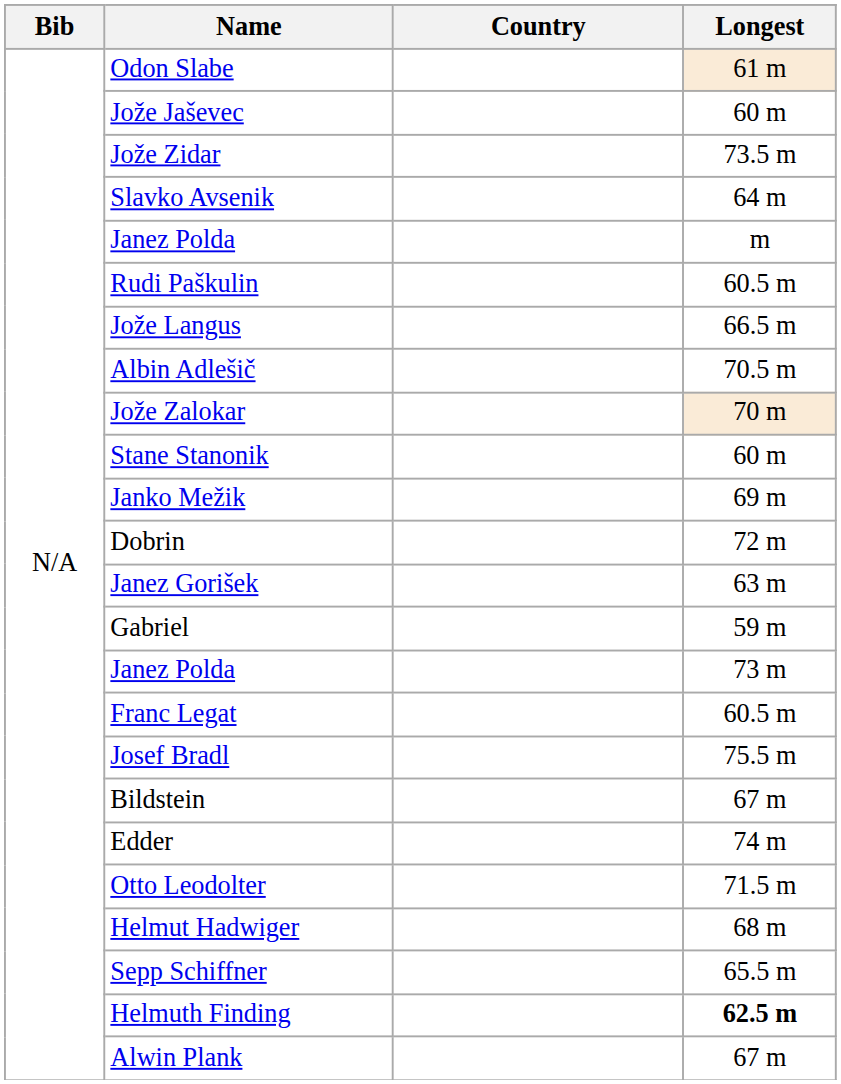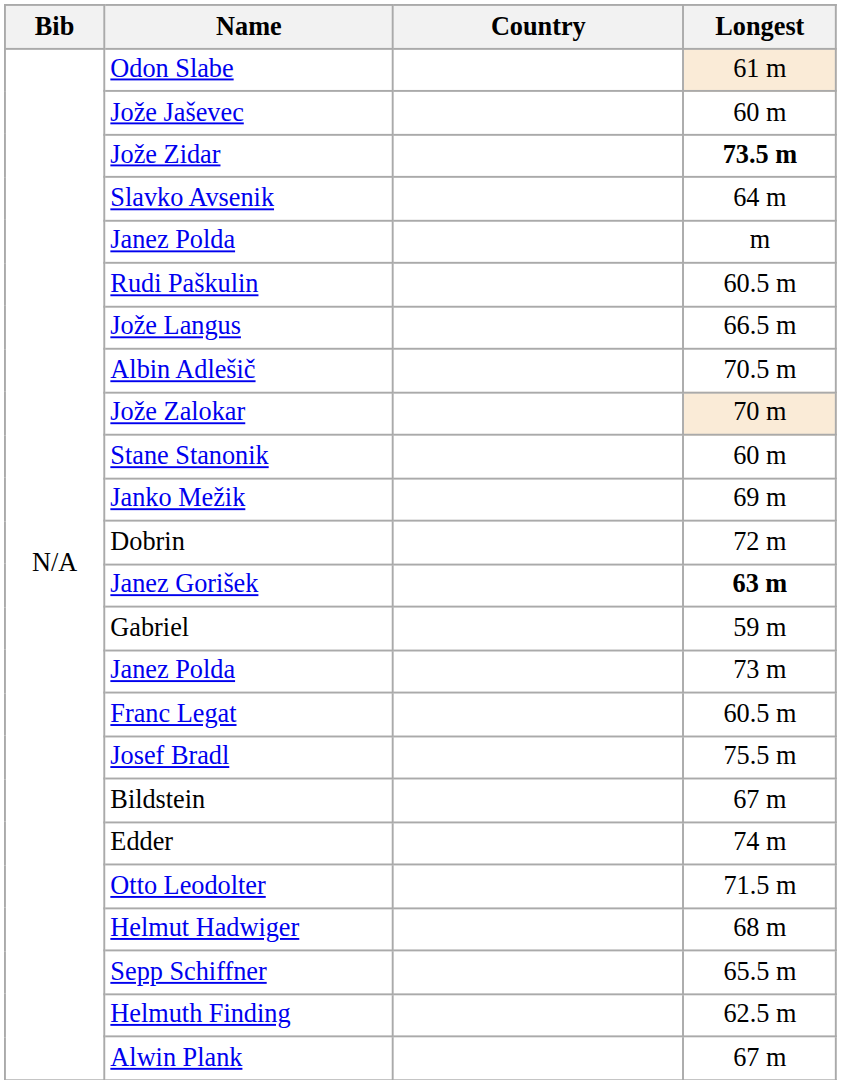(760, 154) normal -> (760, 154) bold
(760, 584) normal -> (760, 584) bold
(760, 1014) bold -> (760, 1014) normal
